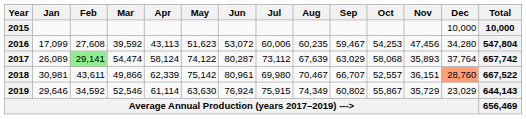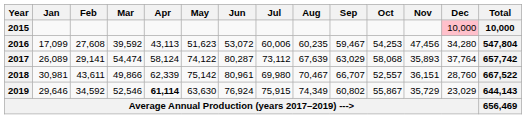(462, 28) no background -> (462, 28) pink background
(90, 59) lightgreen background -> (90, 59) no background
(462, 74) lightsalmon background -> (462, 74) no background
(165, 90) normal -> (165, 90) bold
